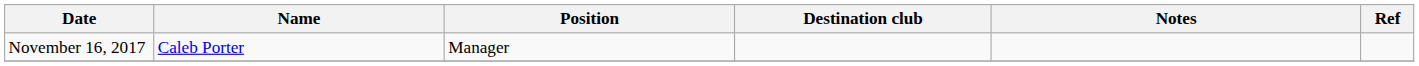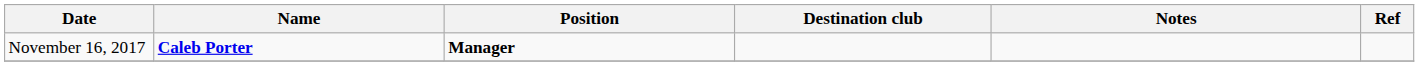(201, 47) normal -> (205, 47) bold
(479, 47) normal -> (482, 47) bold
